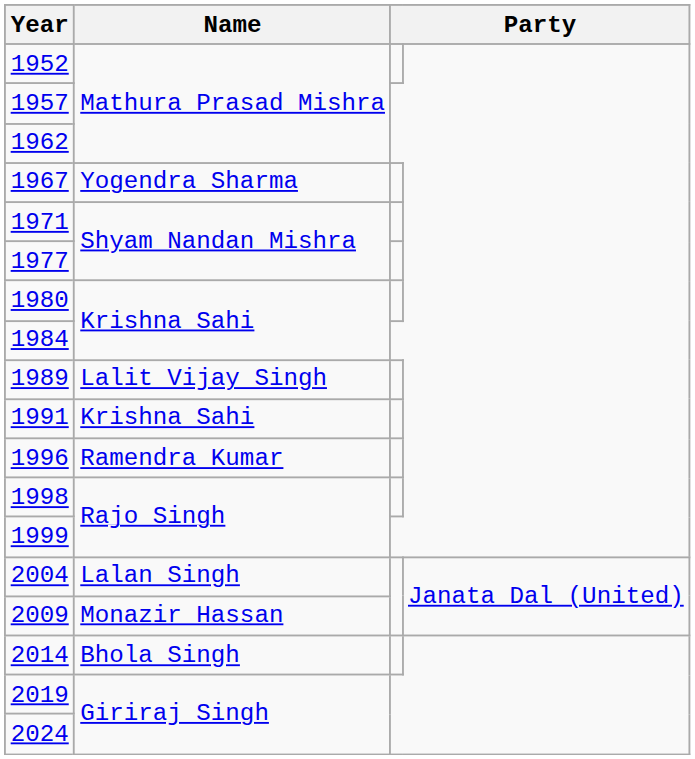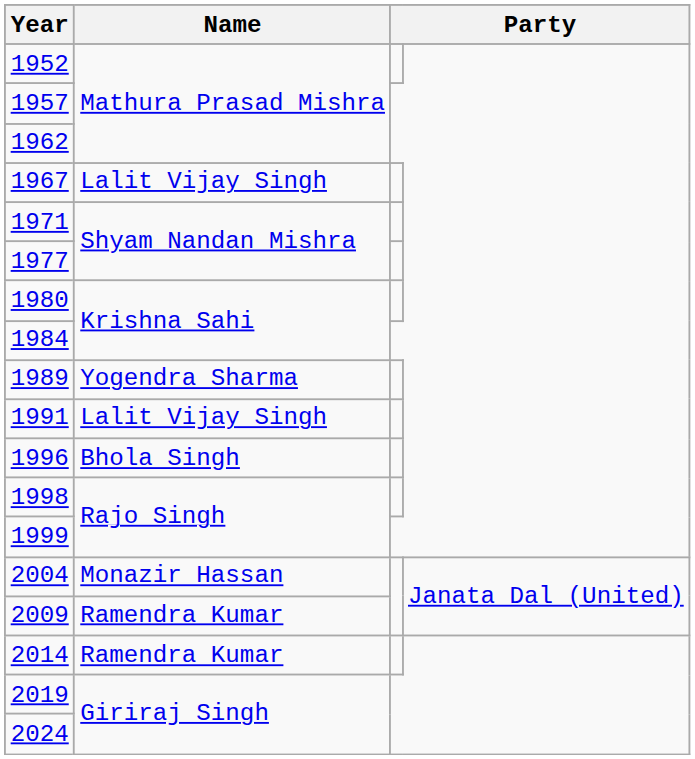(189, 182) Yogendra Sharma -> (204, 182) Lalit Vijay Singh
(204, 379) Lalit Vijay Singh -> (189, 379) Yogendra Sharma
(167, 419) Krishna Sahi -> (204, 419) Lalit Vijay Singh
(182, 458) Ramendra Kumar -> (160, 458) Bhola Singh
(160, 576) Lalan Singh -> (182, 576) Monazir Hassan
(182, 616) Monazir Hassan -> (182, 616) Ramendra Kumar
(160, 655) Bhola Singh -> (182, 655) Ramendra Kumar
